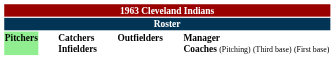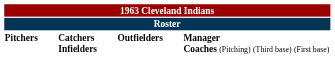(21, 37) lightgreen background -> (21, 37) no background
